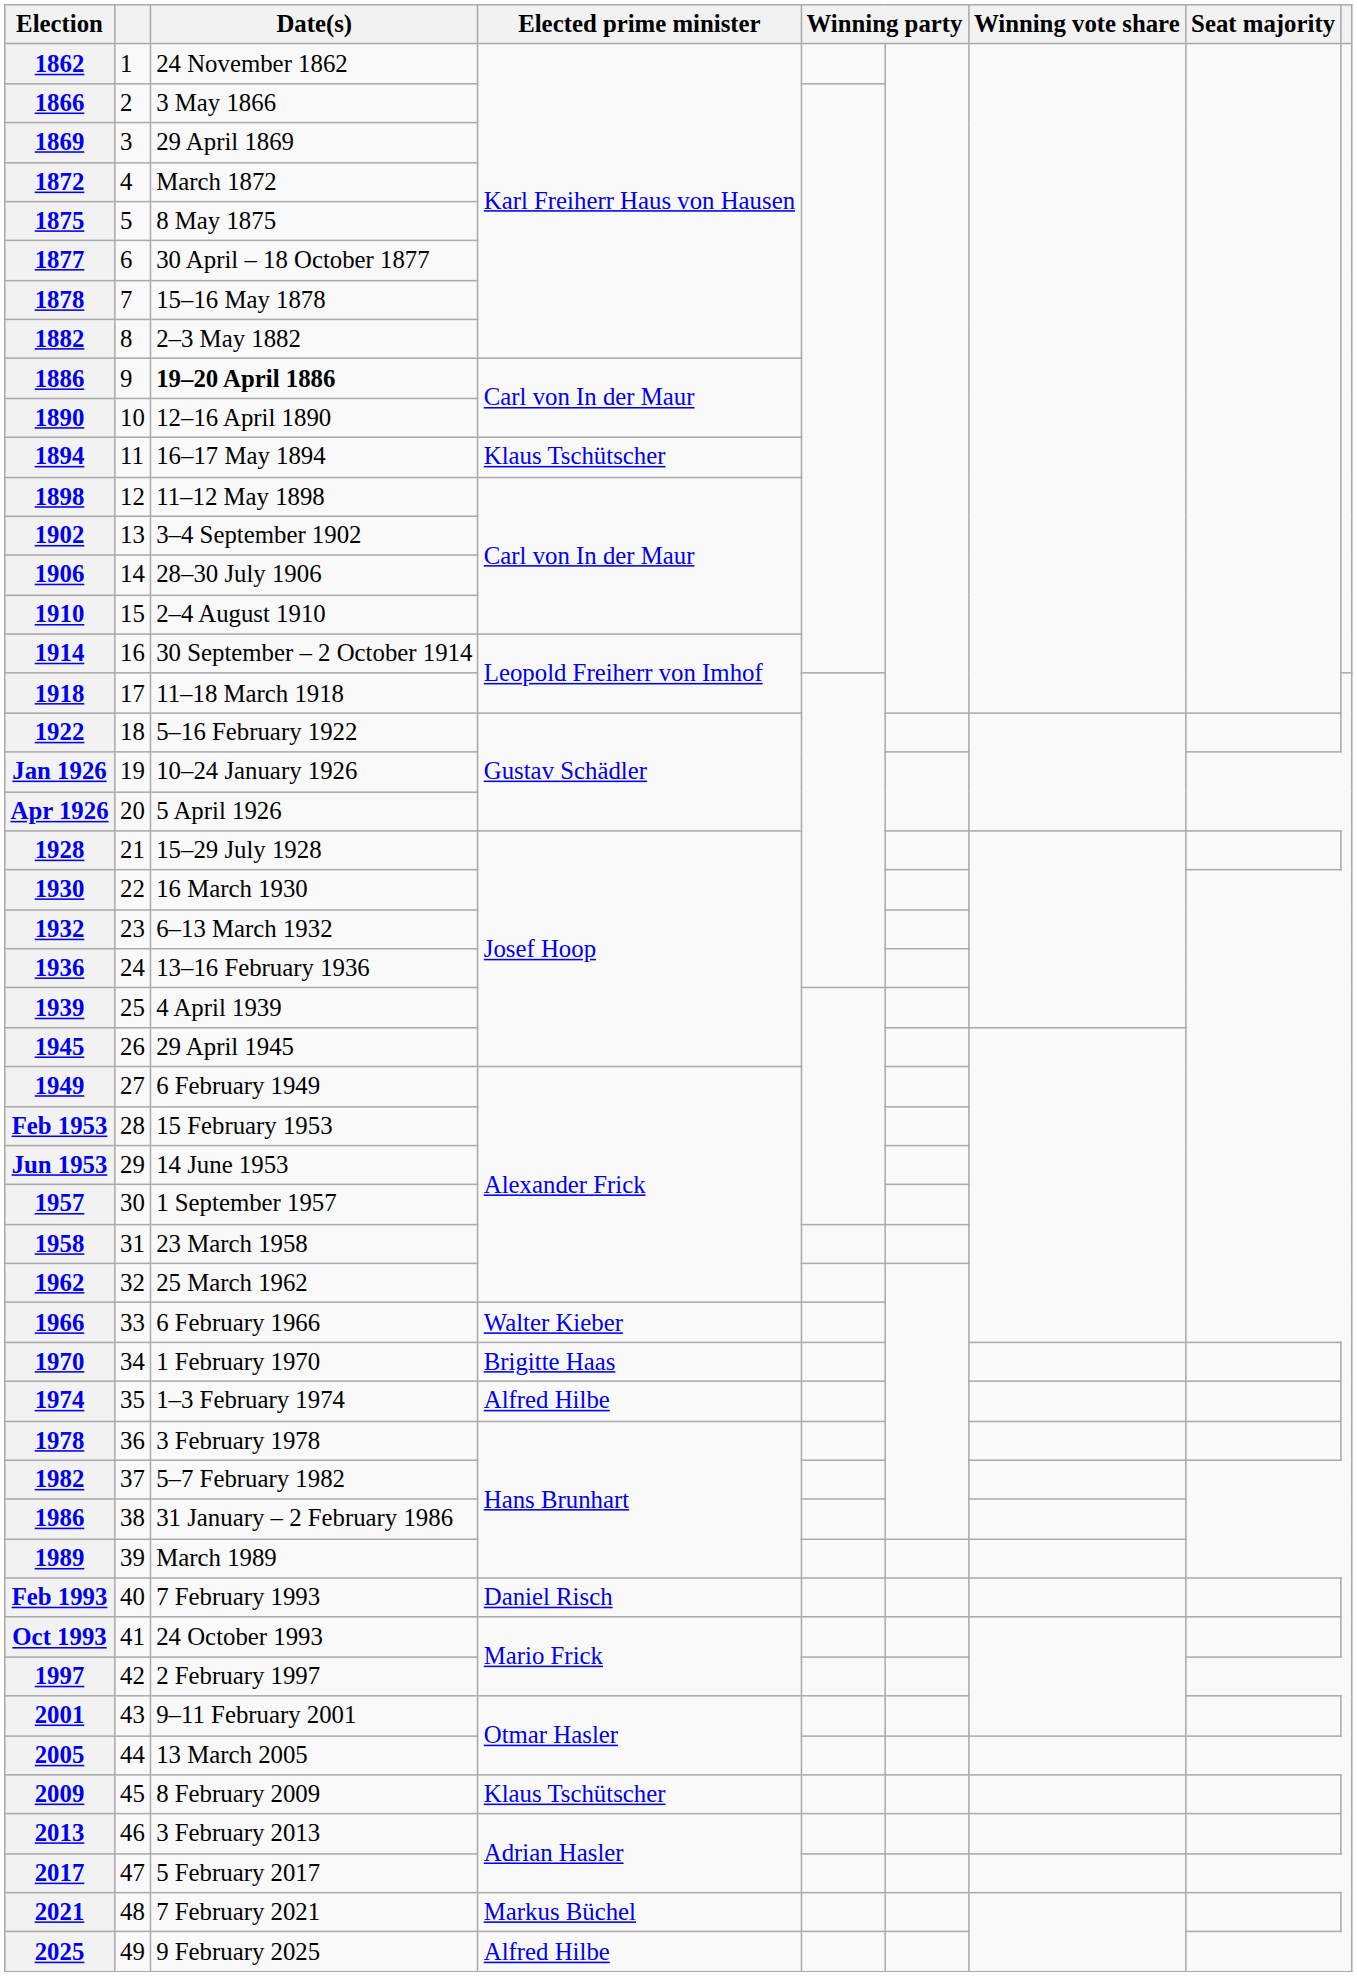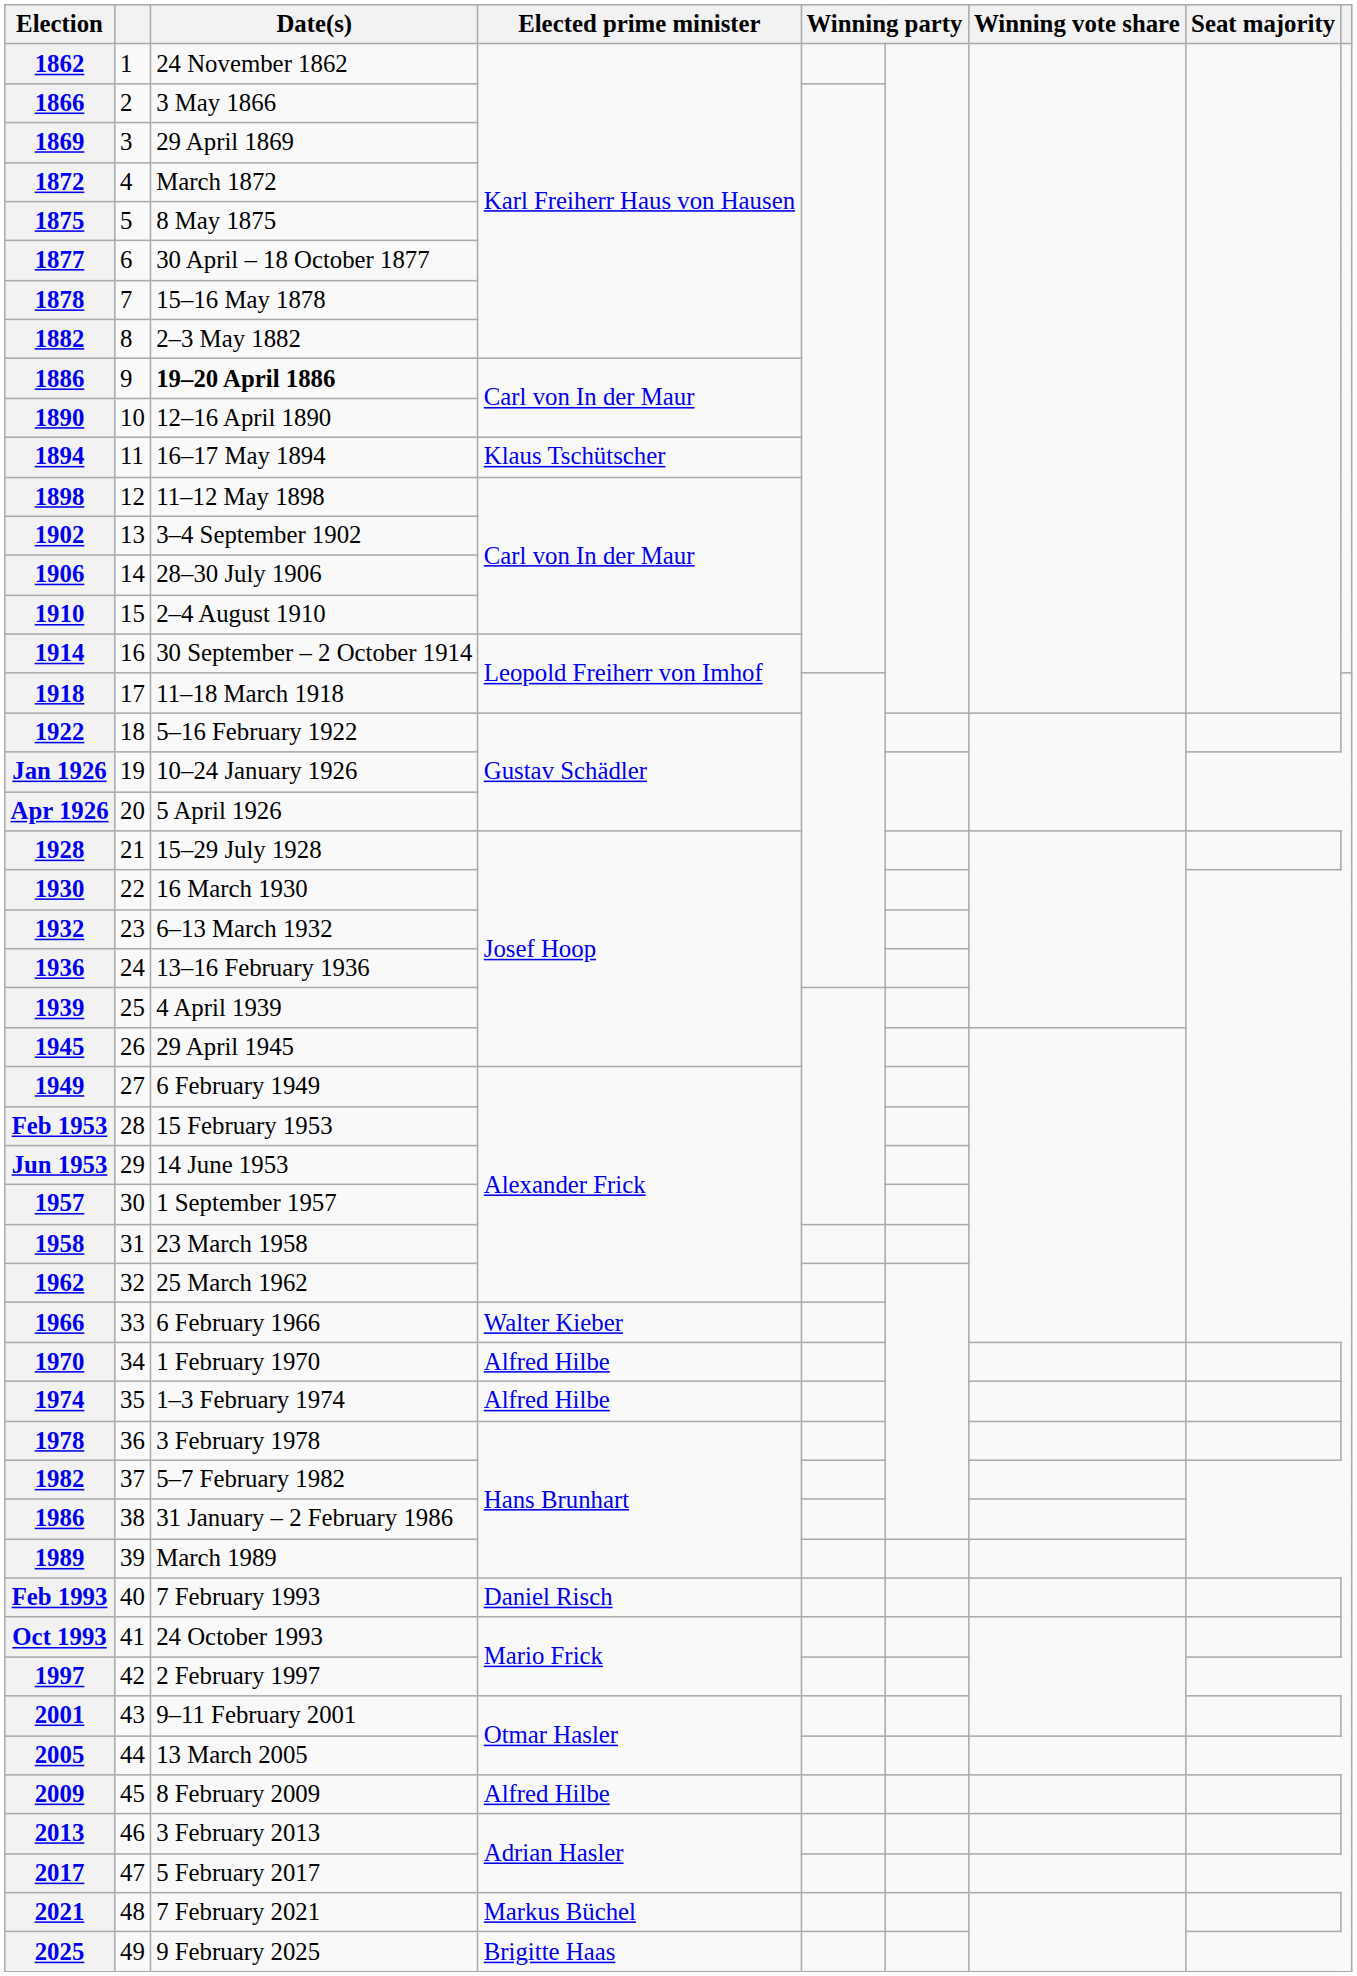(550, 1361) Brigitte Haas -> (547, 1361) Alfred Hilbe
(575, 1794) Klaus Tschütscher -> (547, 1794) Alfred Hilbe
(547, 1951) Alfred Hilbe -> (550, 1951) Brigitte Haas
